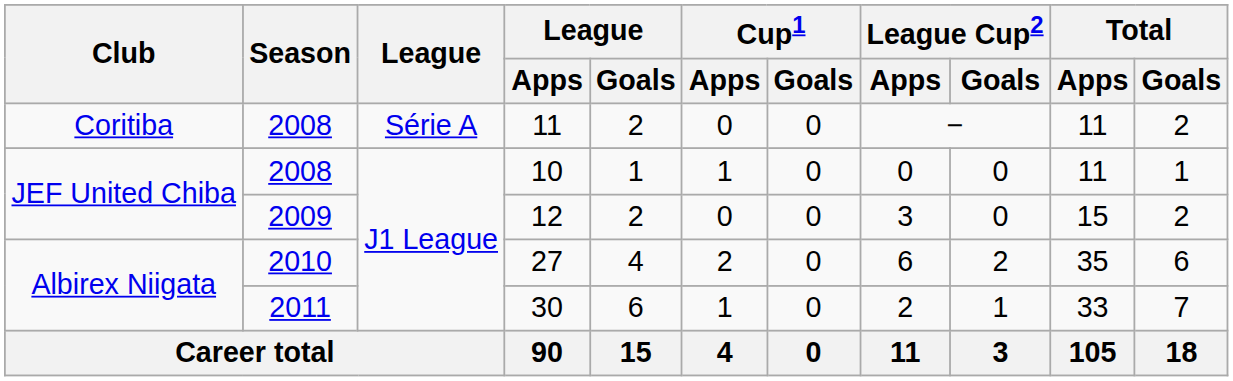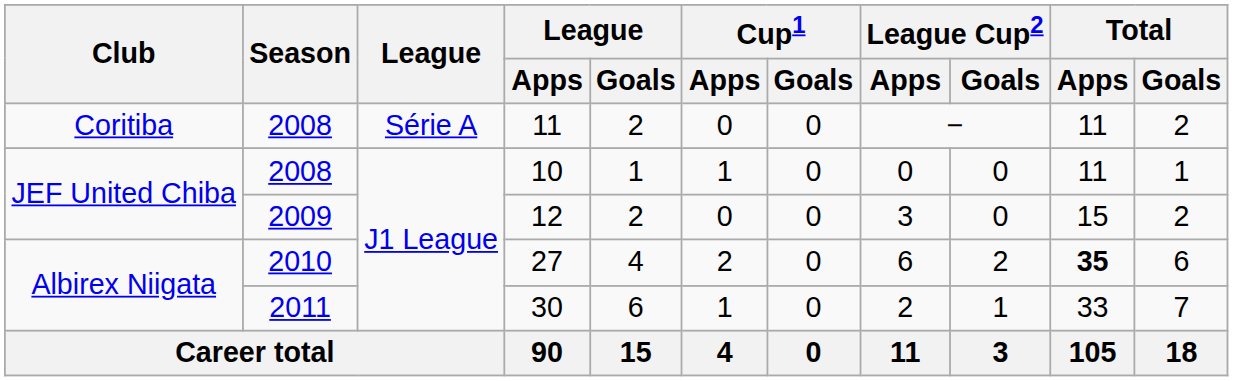(1093, 262) normal -> (1093, 262) bold
